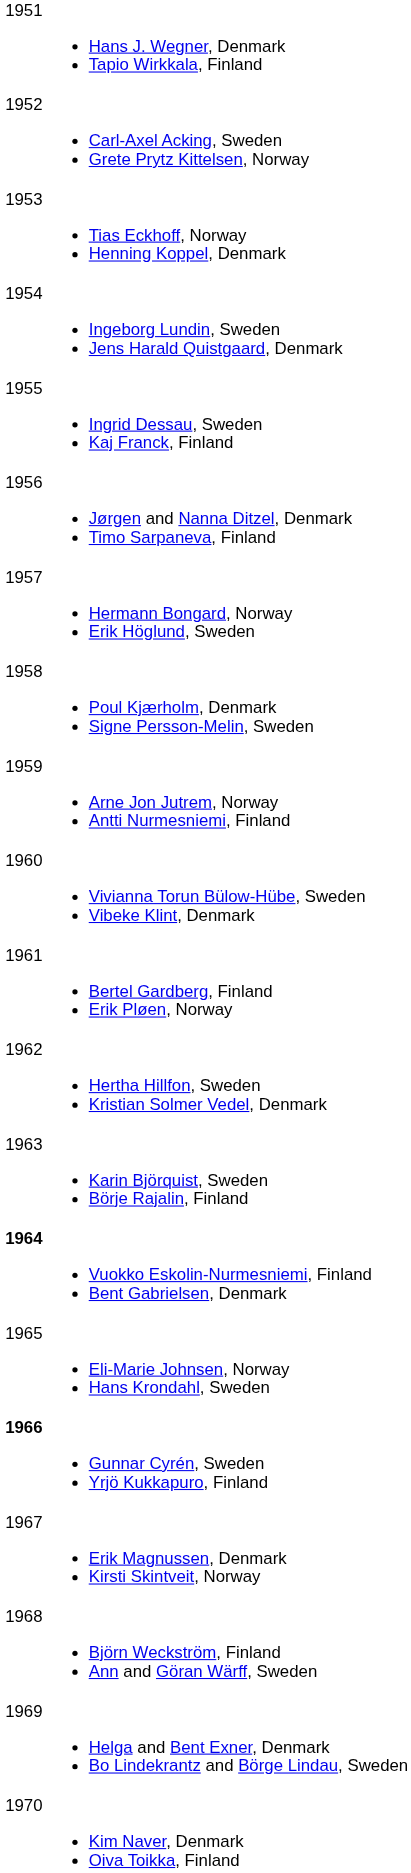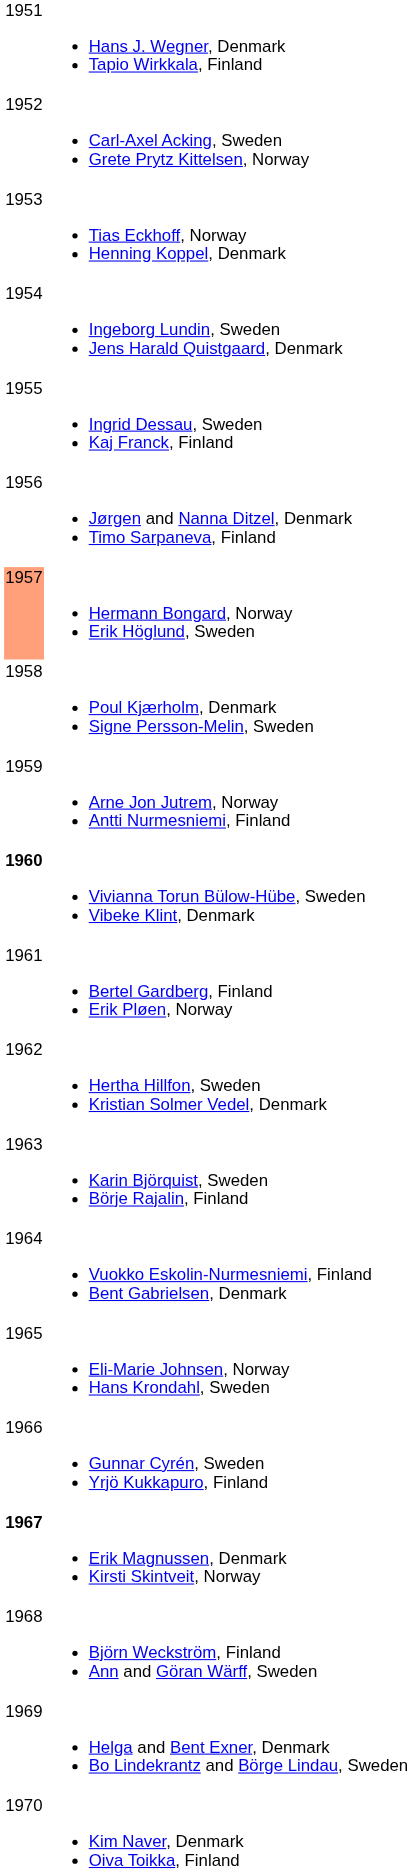(24, 577) no background -> (24, 577) lightsalmon background
(24, 861) normal -> (24, 861) bold
(24, 1239) bold -> (24, 1239) normal
(24, 1428) bold -> (24, 1428) normal
(24, 1522) normal -> (24, 1522) bold
